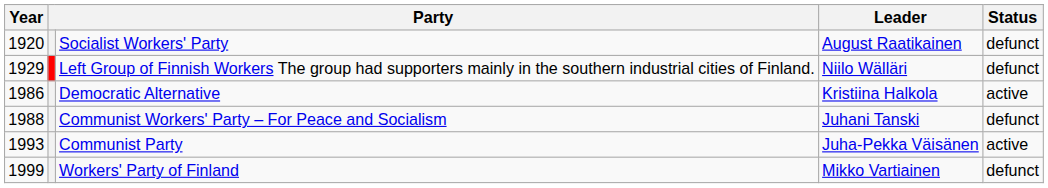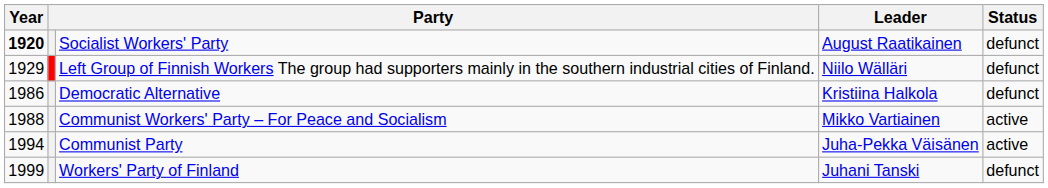(26, 43) normal -> (26, 43) bold
(1007, 94) active -> (1013, 94) defunct
(871, 119) Juhani Tanski -> (881, 119) Mikko Vartiainen
(1013, 119) defunct -> (1007, 119) active
(26, 145) 1993 -> (26, 145) 1994
(881, 171) Mikko Vartiainen -> (871, 171) Juhani Tanski
